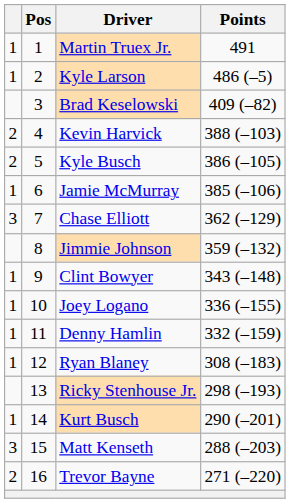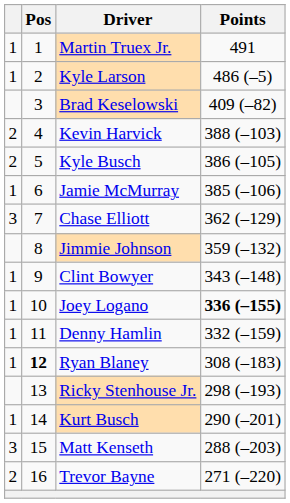(243, 304) normal -> (243, 304) bold
(38, 361) normal -> (38, 361) bold
